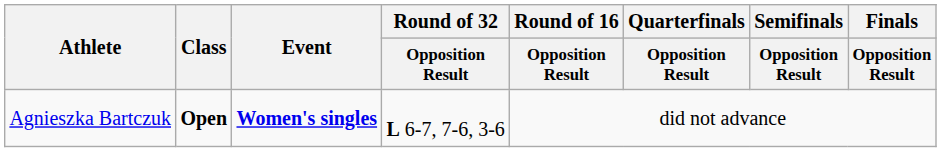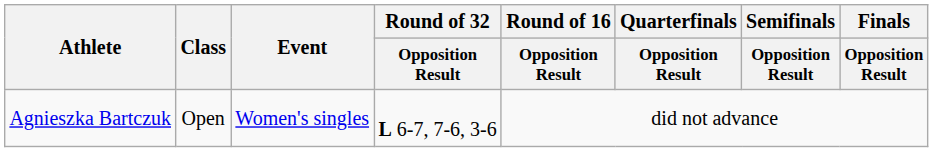(204, 118) bold -> (203, 118) normal
(307, 118) bold -> (302, 118) normal
